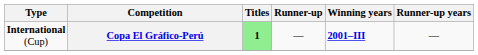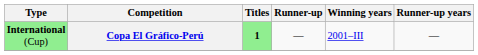(36, 36) no background -> (36, 36) lightgreen background
(346, 36) bold -> (345, 36) normal
